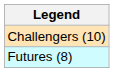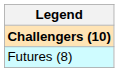(57, 36) normal -> (59, 36) bold
